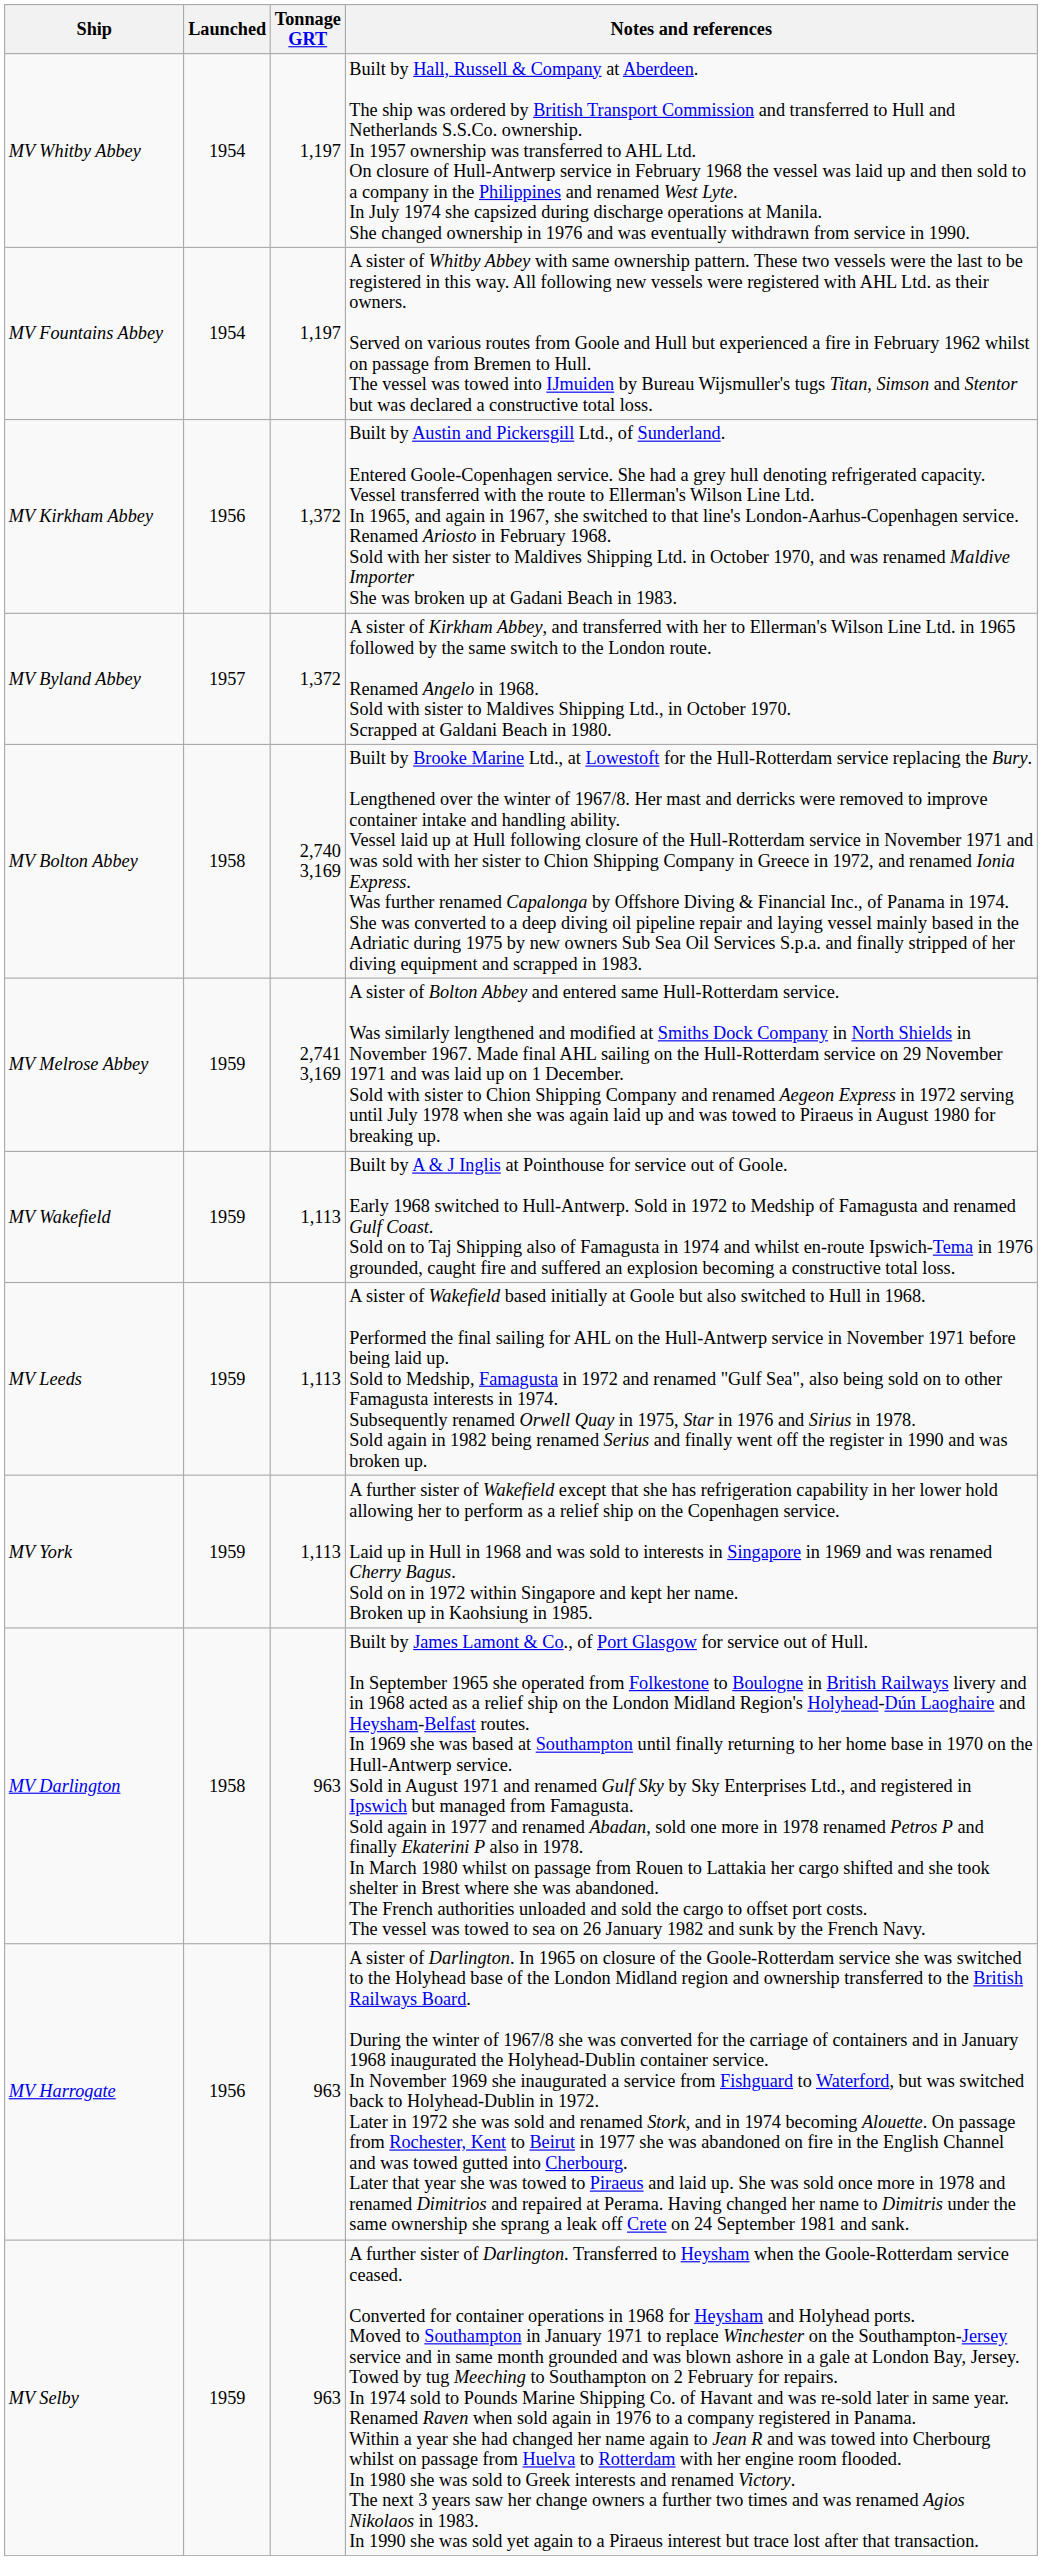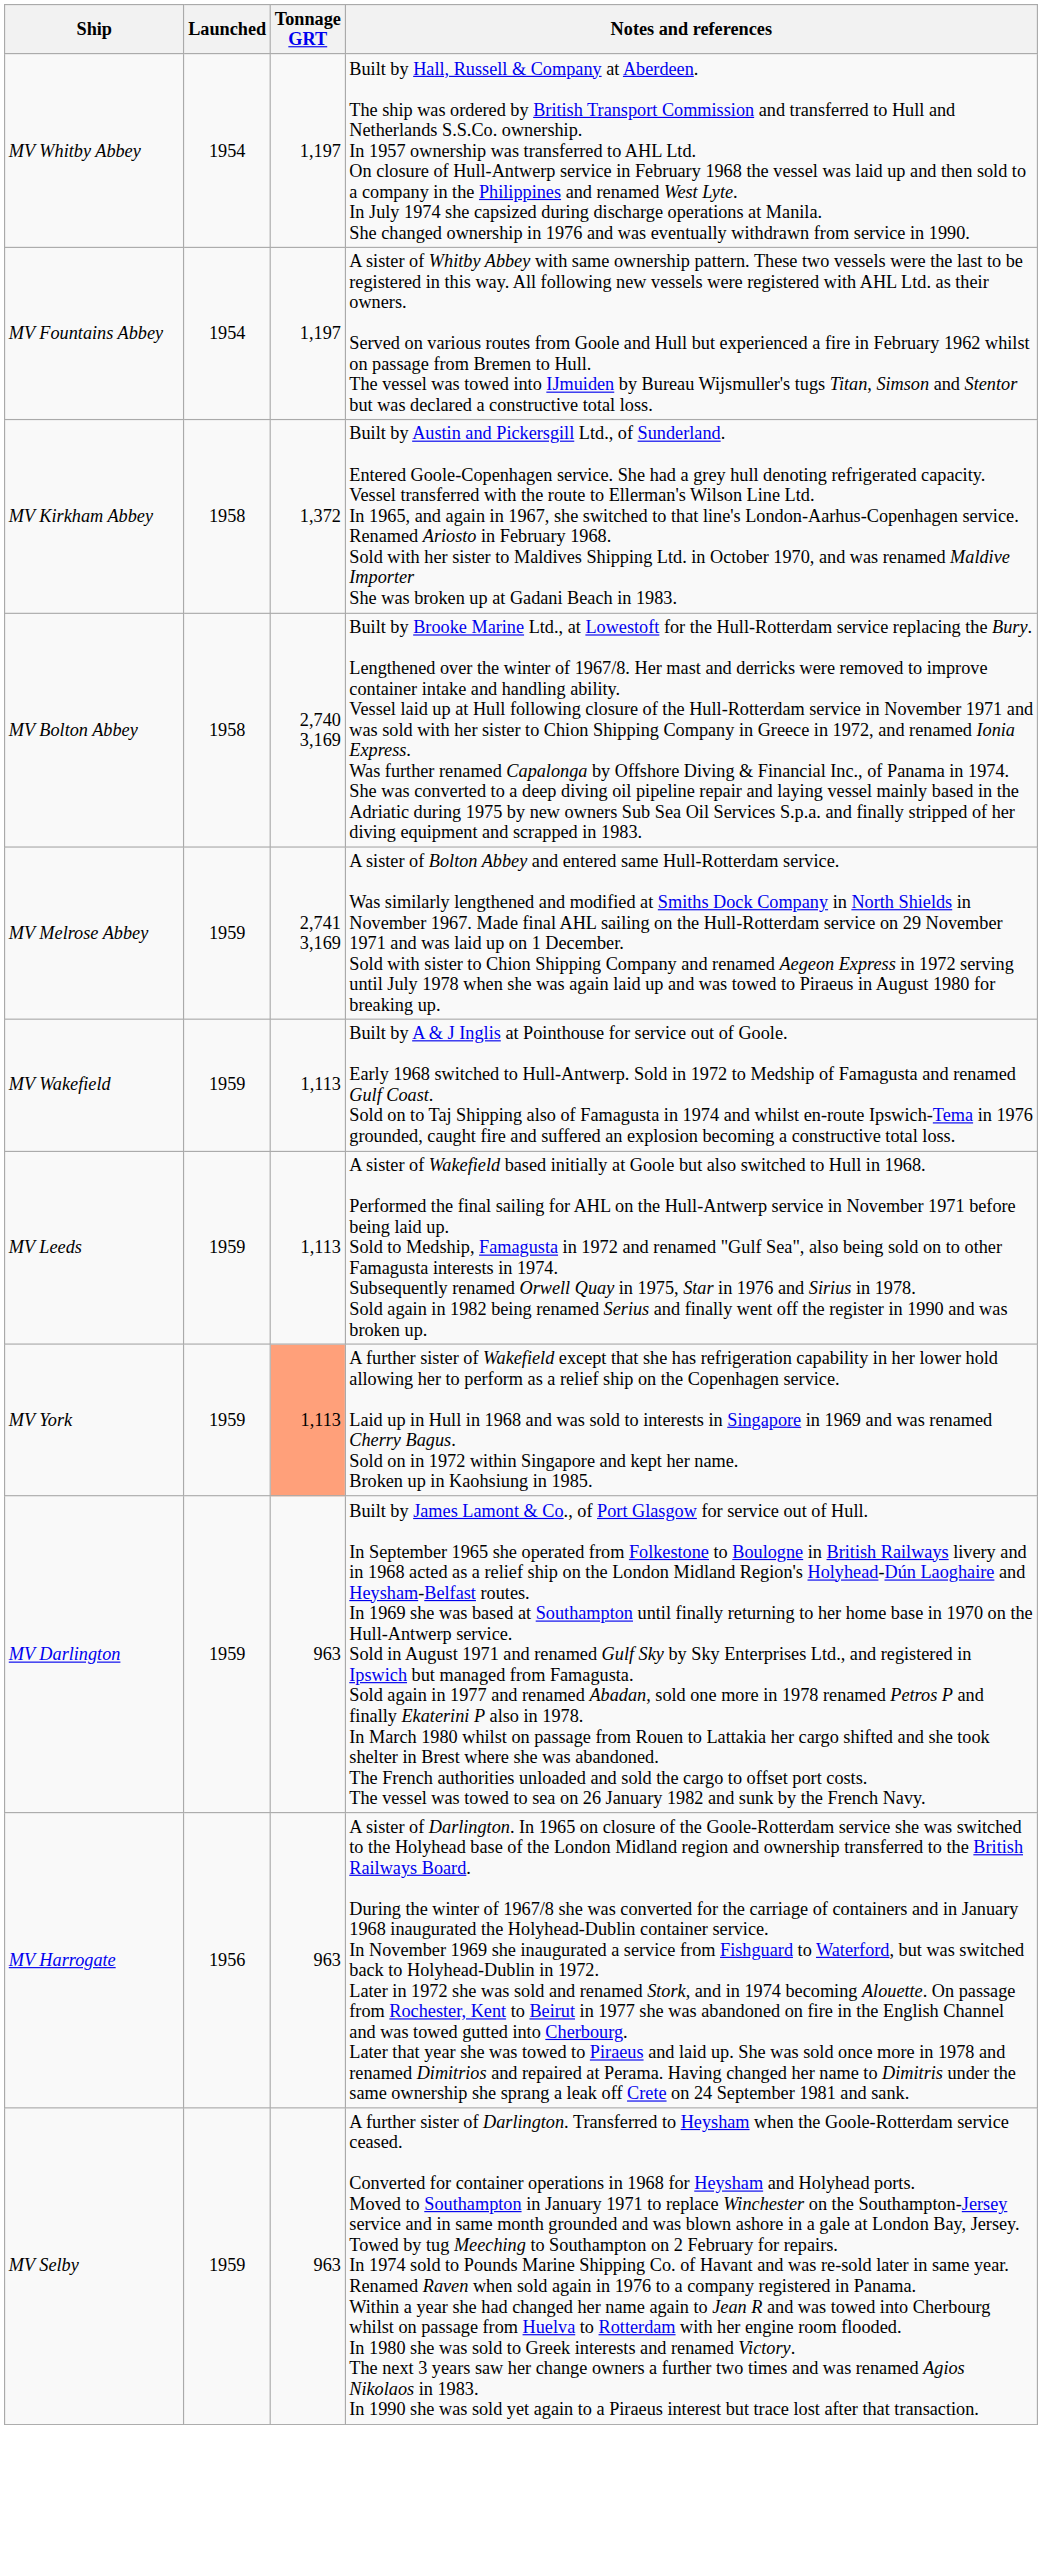(227, 516) 1956 -> (227, 516) 1958
- row: (75, 678)
(321, 1551) no background -> (321, 1420) lightsalmon background
(227, 1785) 1958 -> (227, 1654) 1959
